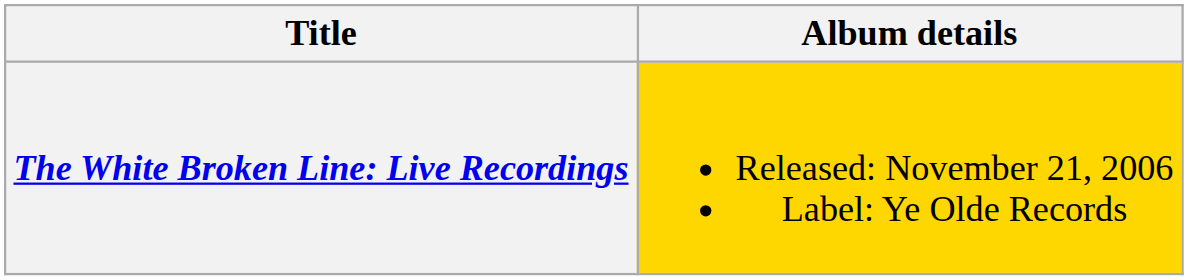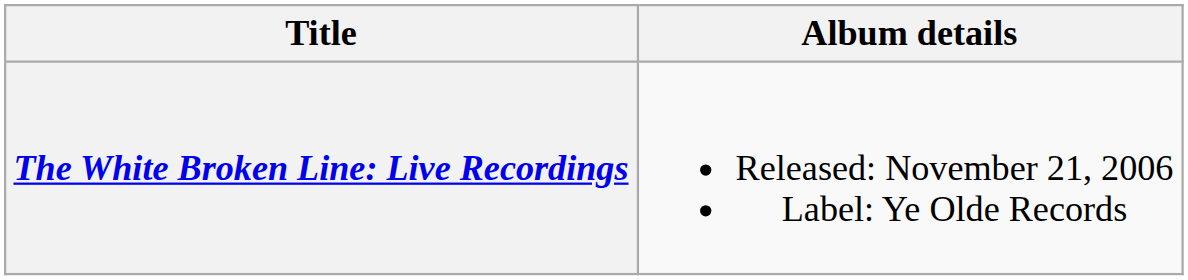(909, 188) gold background -> (909, 188) no background
